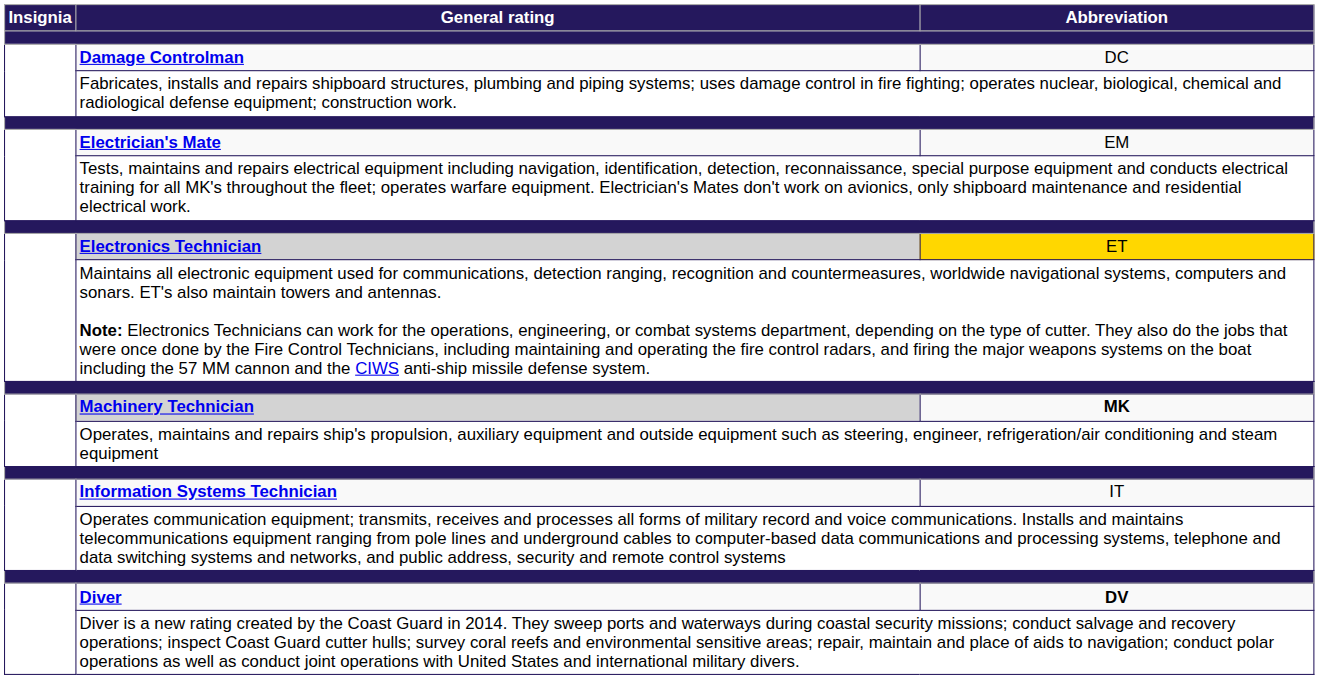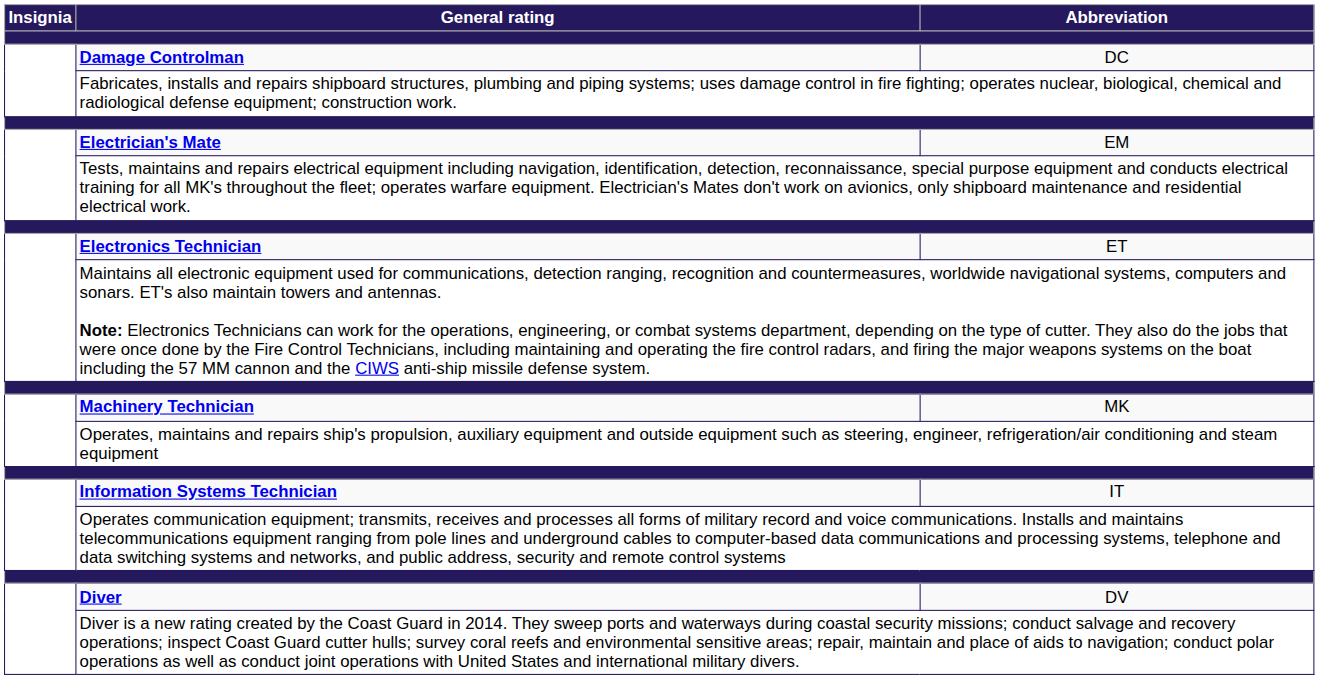(170, 246) lightgrey background -> (170, 246) no background
(1117, 246) gold background -> (1117, 246) no background
(167, 407) lightgrey background -> (167, 407) no background
(1117, 407) bold -> (1117, 407) normal
(1117, 596) bold -> (1117, 596) normal
